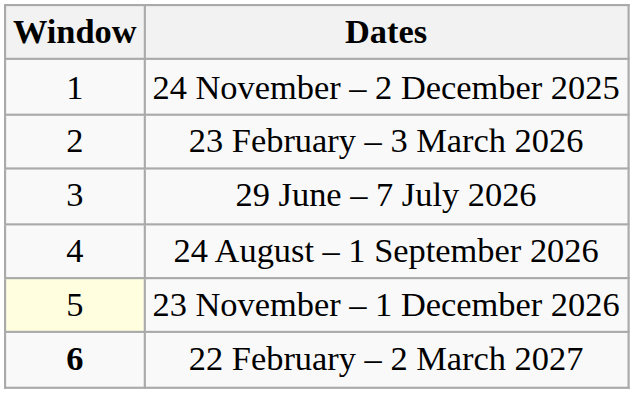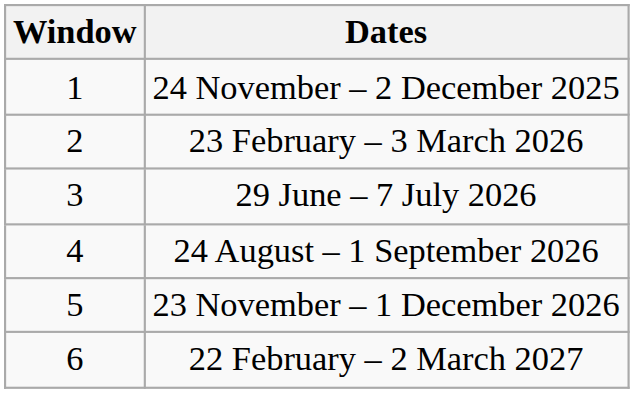(75, 304) lightyellow background -> (75, 304) no background
(75, 359) bold -> (75, 359) normal
